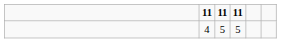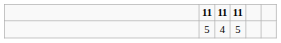(207, 29) 4 -> (207, 29) 5
(222, 29) 5 -> (222, 29) 4
